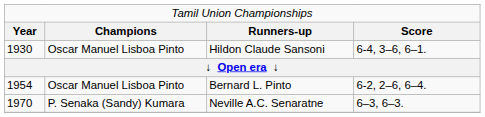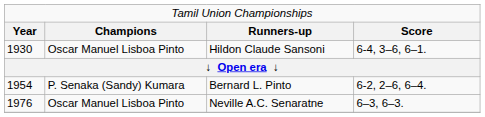(116, 85) Oscar Manuel Lisboa Pinto -> (116, 85) P. Senaka (Sandy) Kumara
(20, 103) 1970 -> (20, 103) 1976
(116, 103) P. Senaka (Sandy) Kumara -> (116, 103) Oscar Manuel Lisboa Pinto
